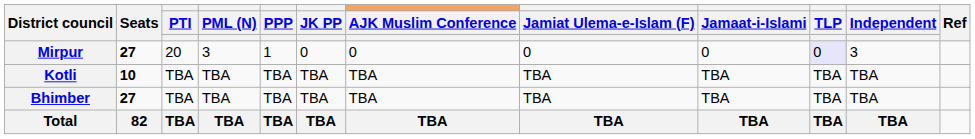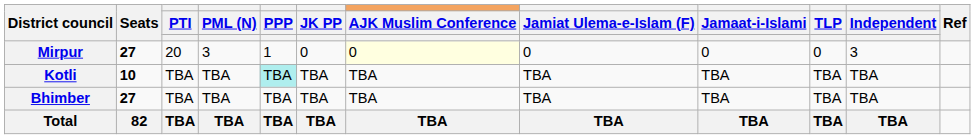(353, 52) no background -> (353, 52) lightyellow background
(817, 52) lavender background -> (817, 52) no background
(278, 75) no background -> (278, 75) paleturquoise background
